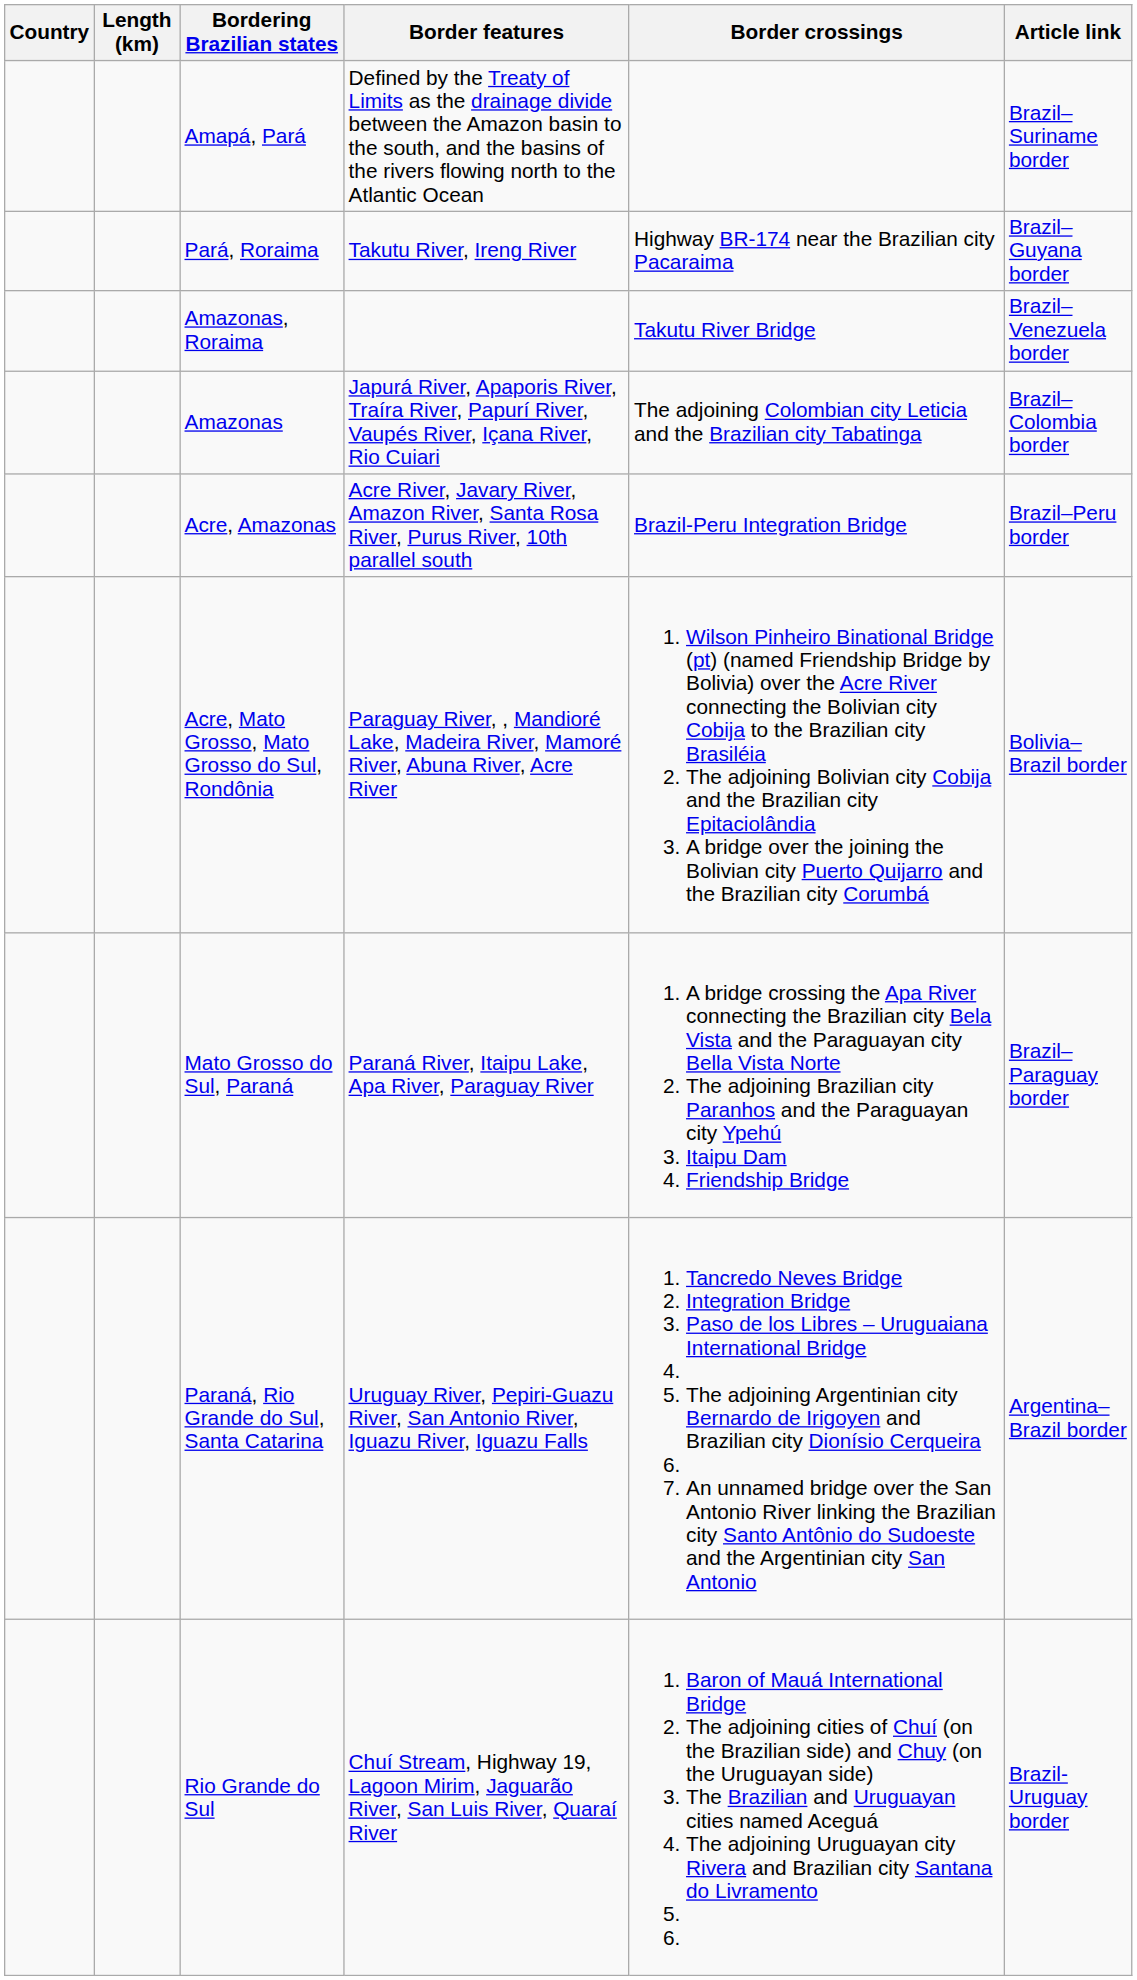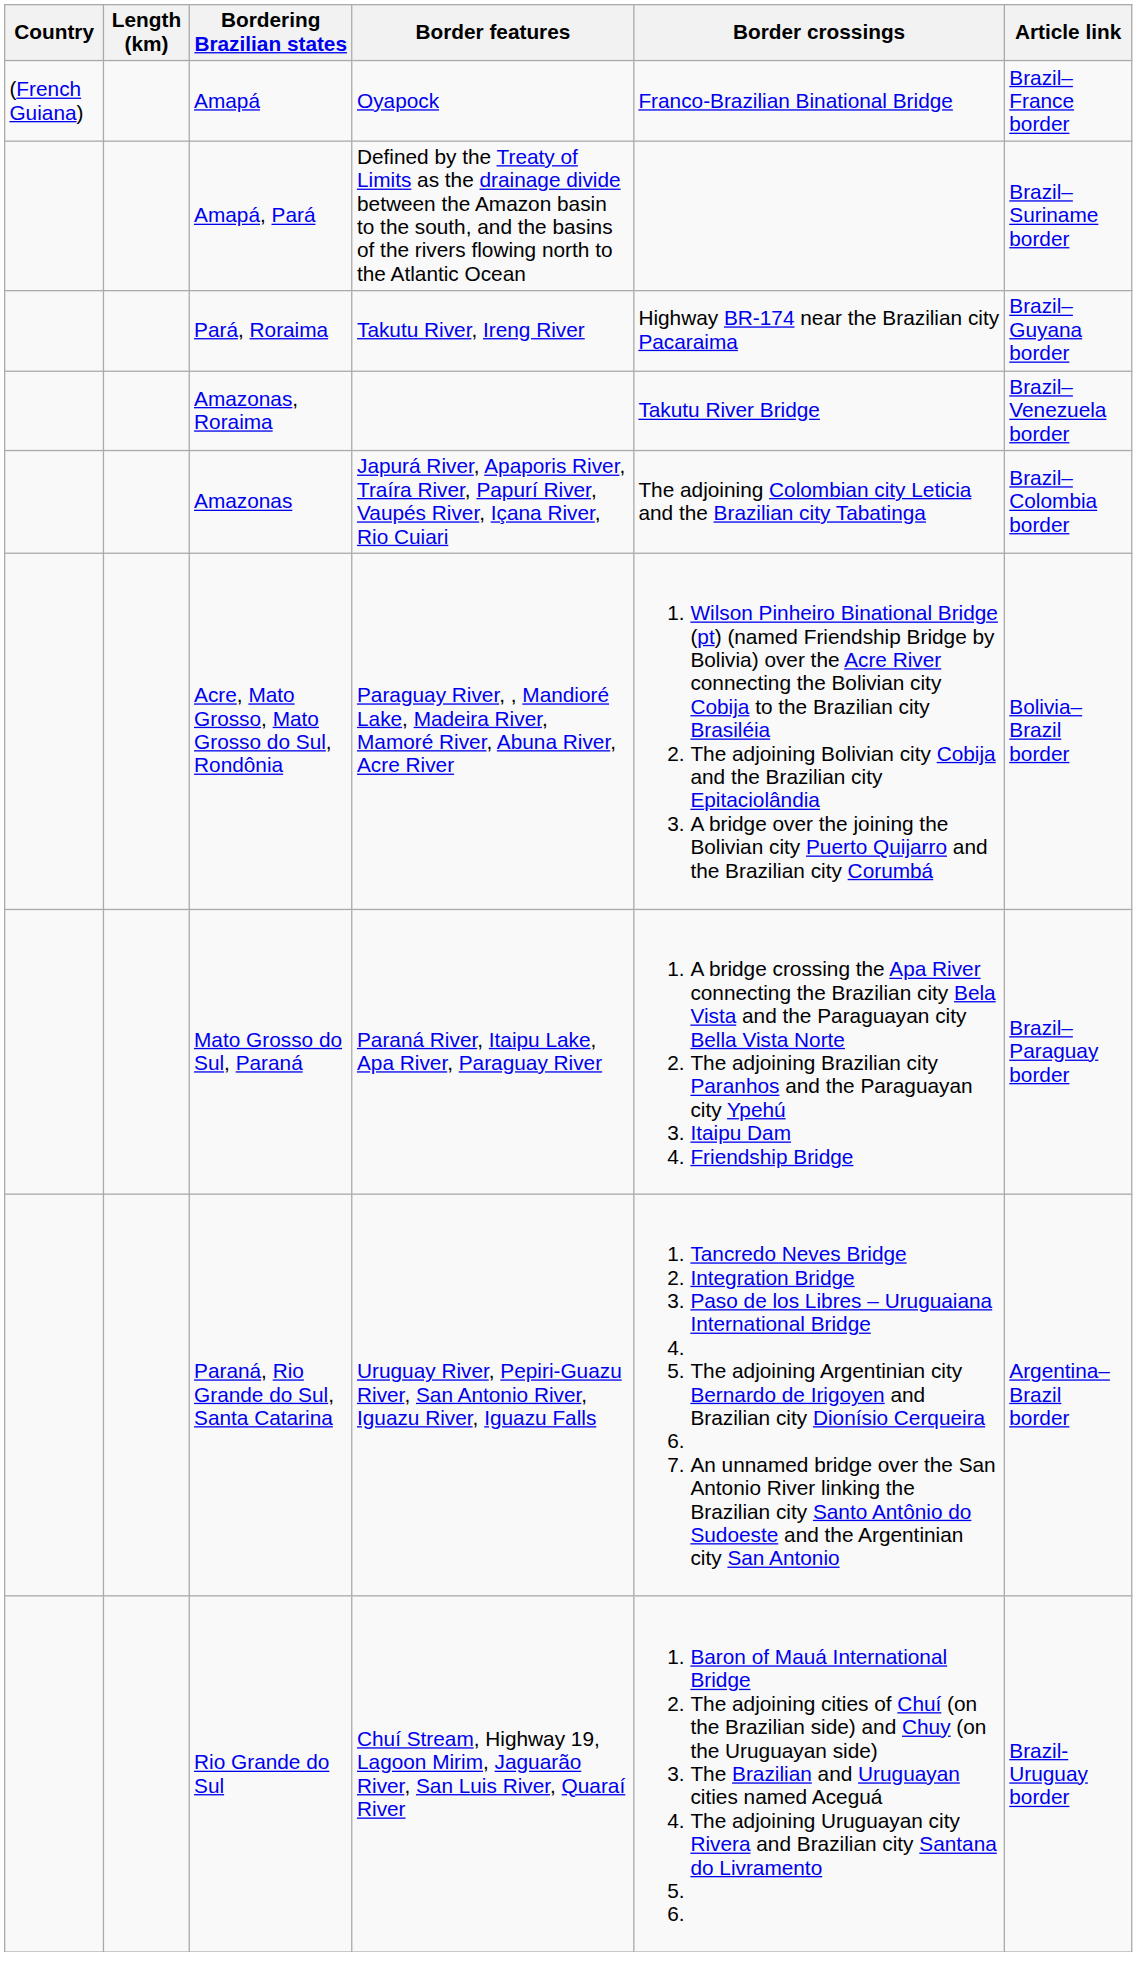+ row: (227, 100)
- row: (260, 525)
